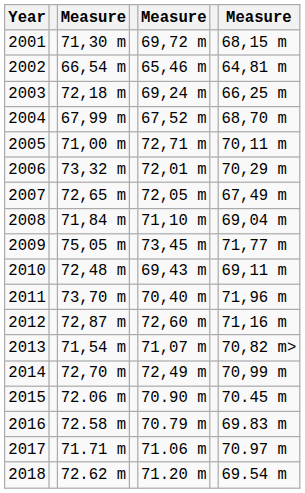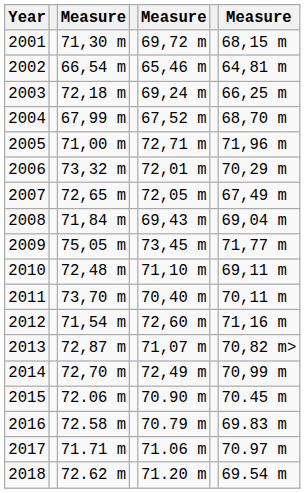(254, 144) 70,11 m -> (254, 144) 71,96 m
(174, 221) 71,10 m -> (174, 221) 69,43 m
(174, 272) 69,43 m -> (174, 272) 71,10 m
(254, 297) 71,96 m -> (254, 297) 70,11 m
(93, 322) 72,87 m -> (93, 322) 71,54 m
(93, 348) 71,54 m -> (93, 348) 72,87 m
